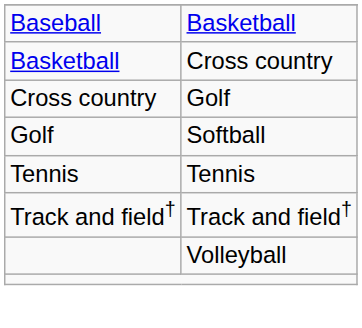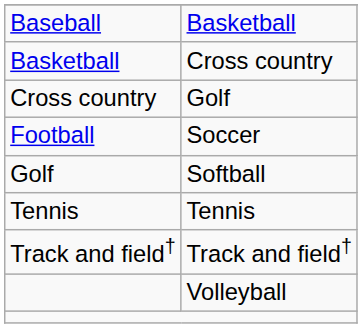+ row: (223, 135)
